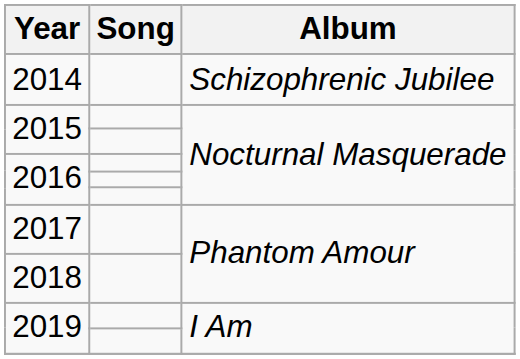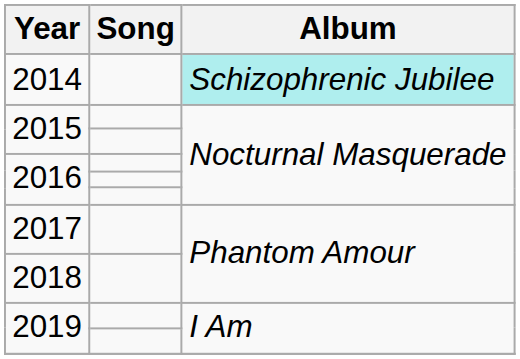(342, 79) no background -> (342, 79) paleturquoise background
